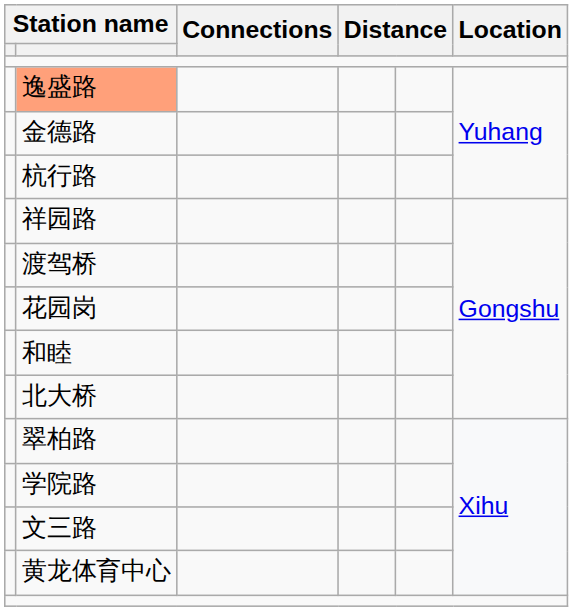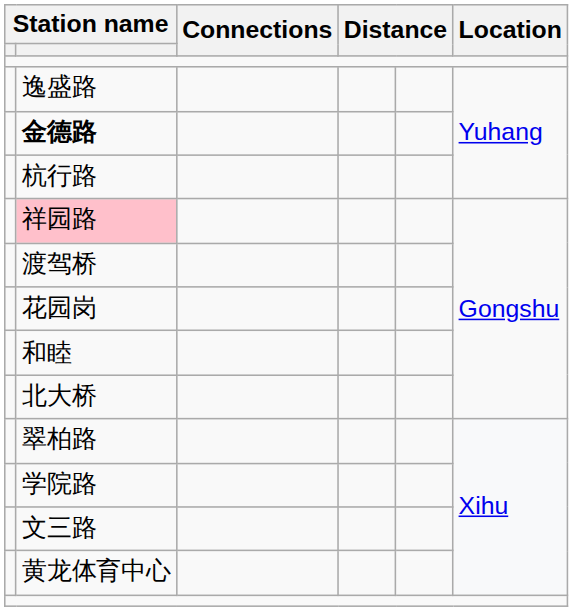(59, 87) lightsalmon background -> (59, 87) no background
(59, 131) normal -> (59, 131) bold
(59, 219) no background -> (59, 219) pink background
